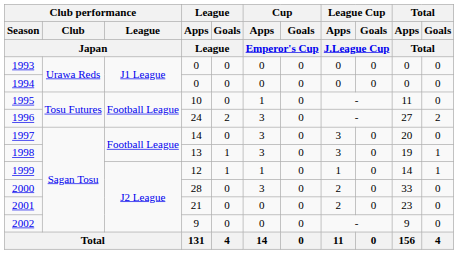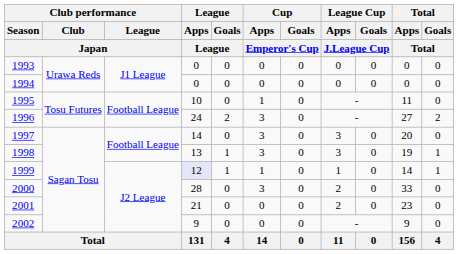(196, 170) no background -> (196, 170) lavender background
